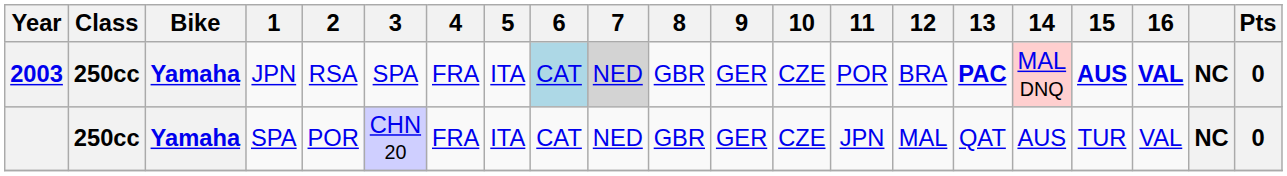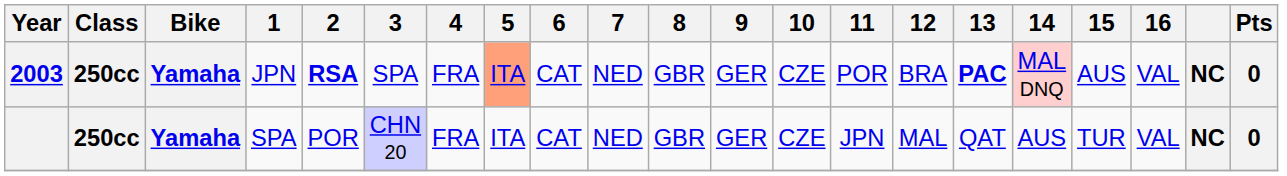(333, 74) normal -> (333, 74) bold
(508, 74) no background -> (508, 74) lightsalmon background
(559, 74) lightblue background -> (559, 74) no background
(618, 74) lightgrey background -> (618, 74) no background
(1102, 74) bold -> (1101, 74) normal
(1161, 74) bold -> (1158, 74) normal
